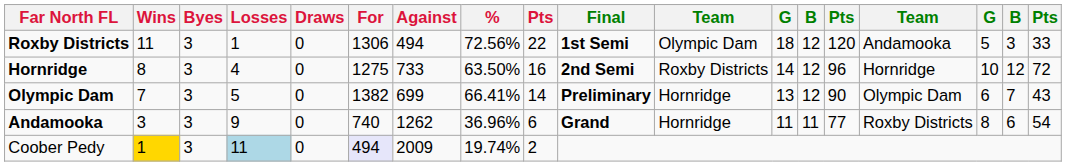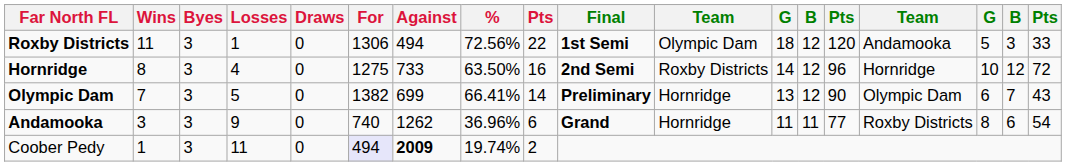(141, 148) gold background -> (141, 148) no background
(239, 148) lightblue background -> (239, 148) no background
(415, 148) normal -> (415, 148) bold
